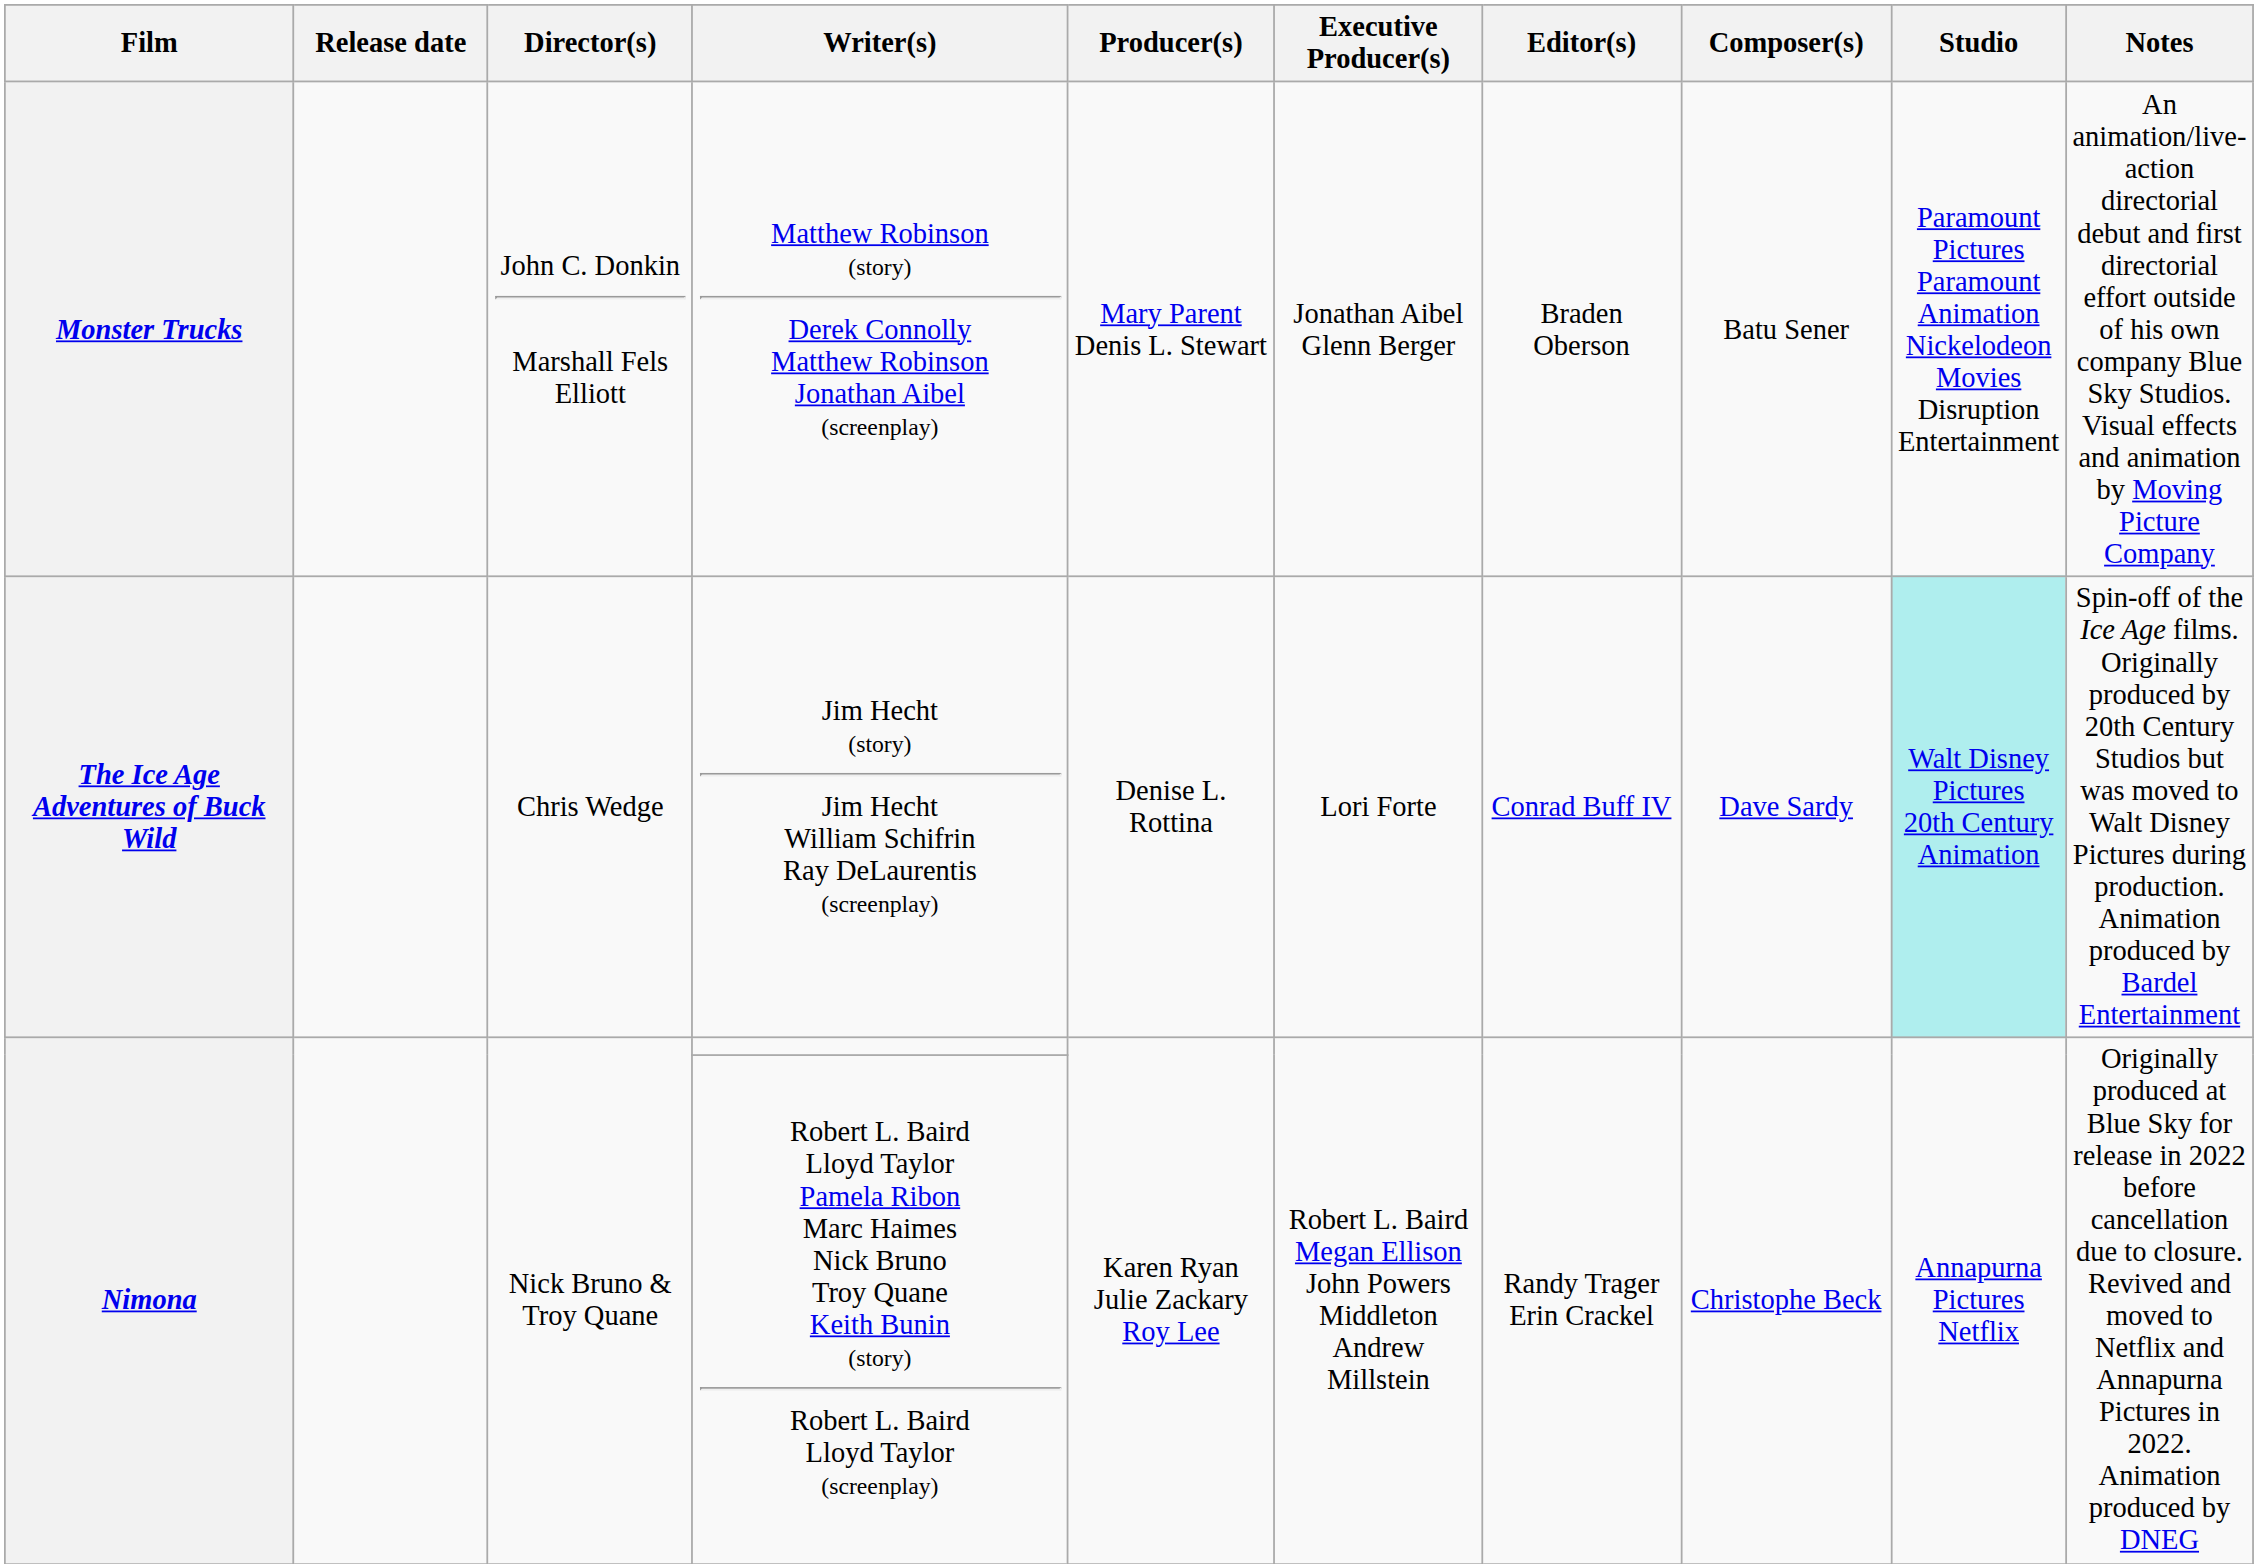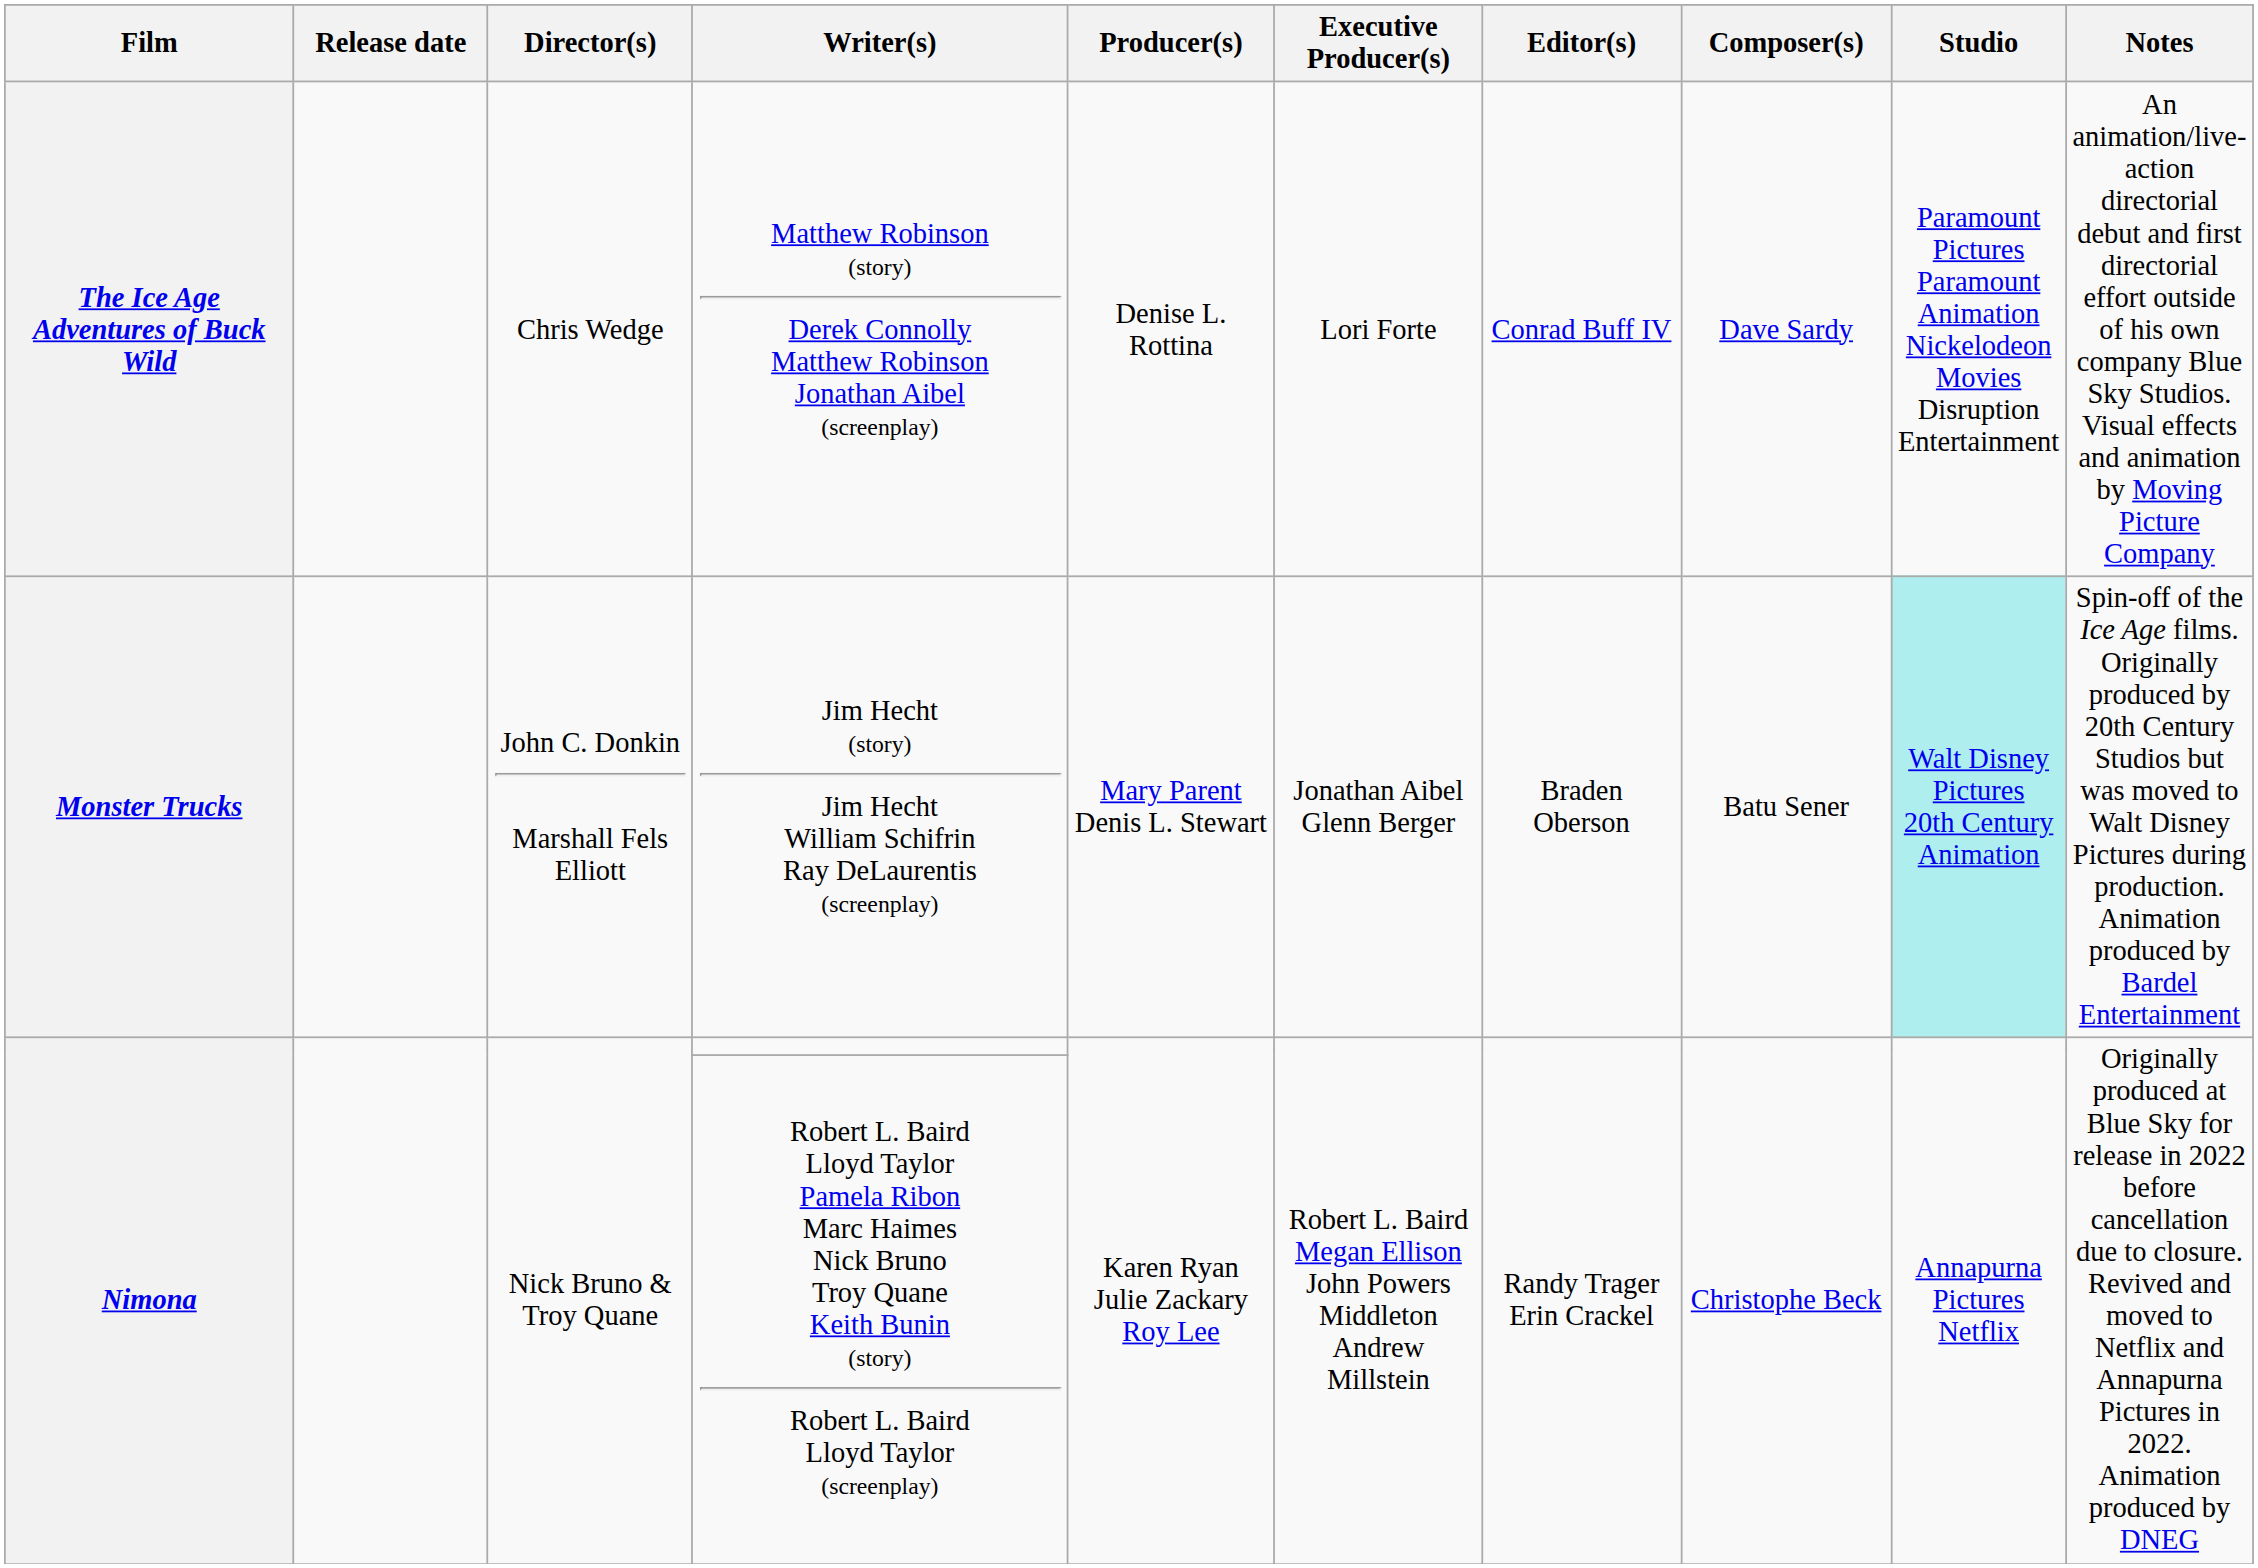(149, 328) Monster Trucks -> (149, 328) The Ice Age Adventures of Buck Wild
(590, 328) John C. Donkin Marshall Fels Elliott -> (590, 328) Chris Wedge
(1171, 328) Mary Parent Denis L. Stewart -> (1171, 328) Denise L. Rottina
(1378, 328) Jonathan Aibel Glenn Berger -> (1378, 328) Lori Forte
(1582, 328) Braden Oberson -> (1582, 328) Conrad Buff IV
(1786, 328) Batu Sener -> (1786, 328) Dave Sardy
(149, 806) The Ice Age Adventures of Buck Wild -> (149, 806) Monster Trucks
(590, 806) Chris Wedge -> (590, 806) John C. Donkin Marshall Fels Elliott
(1171, 806) Denise L. Rottina -> (1171, 806) Mary Parent Denis L. Stewart
(1378, 806) Lori Forte -> (1378, 806) Jonathan Aibel Glenn Berger
(1582, 806) Conrad Buff IV -> (1582, 806) Braden Oberson
(1786, 806) Dave Sardy -> (1786, 806) Batu Sener
